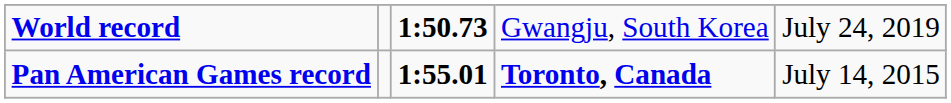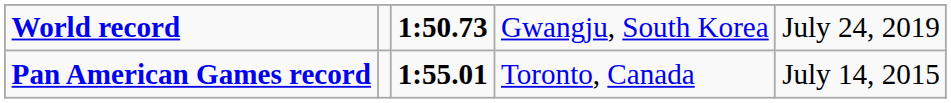(606, 73) bold -> (598, 73) normal
